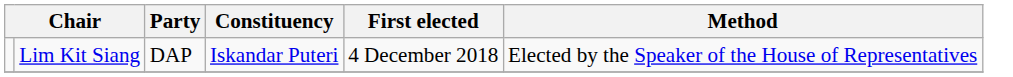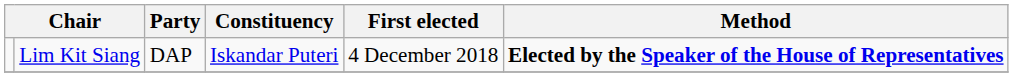(743, 54) normal -> (756, 54) bold
